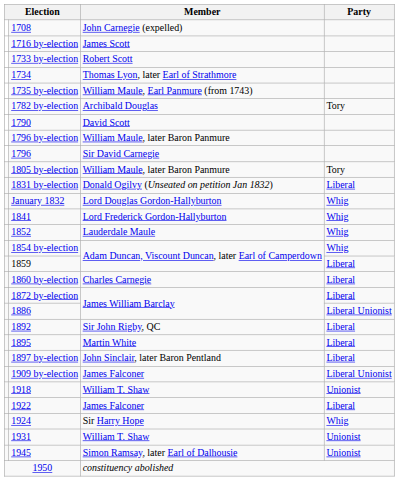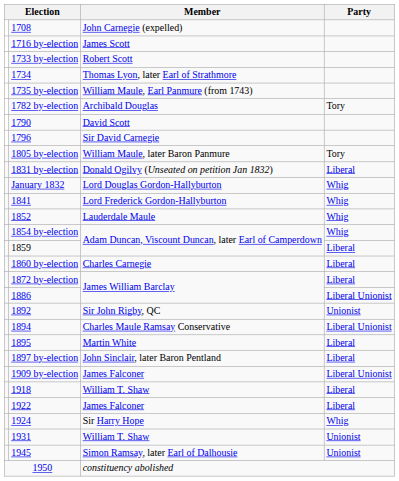- row: (45, 138)
(341, 327) Liberal -> (344, 311) Unionist
+ row: (21, 327)
(344, 389) Unionist -> (341, 389) Liberal
